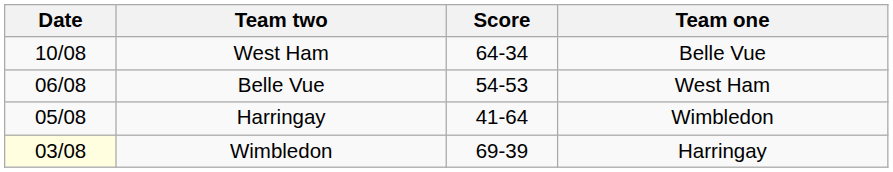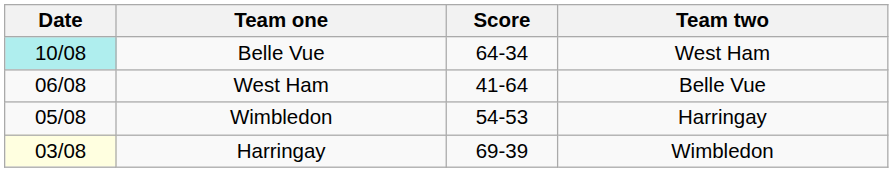columns swapped: (722, 20) <-> (281, 20)
(61, 53) no background -> (61, 53) paleturquoise background
(502, 85) 54-53 -> (502, 85) 41-64
(502, 118) 41-64 -> (502, 118) 54-53
